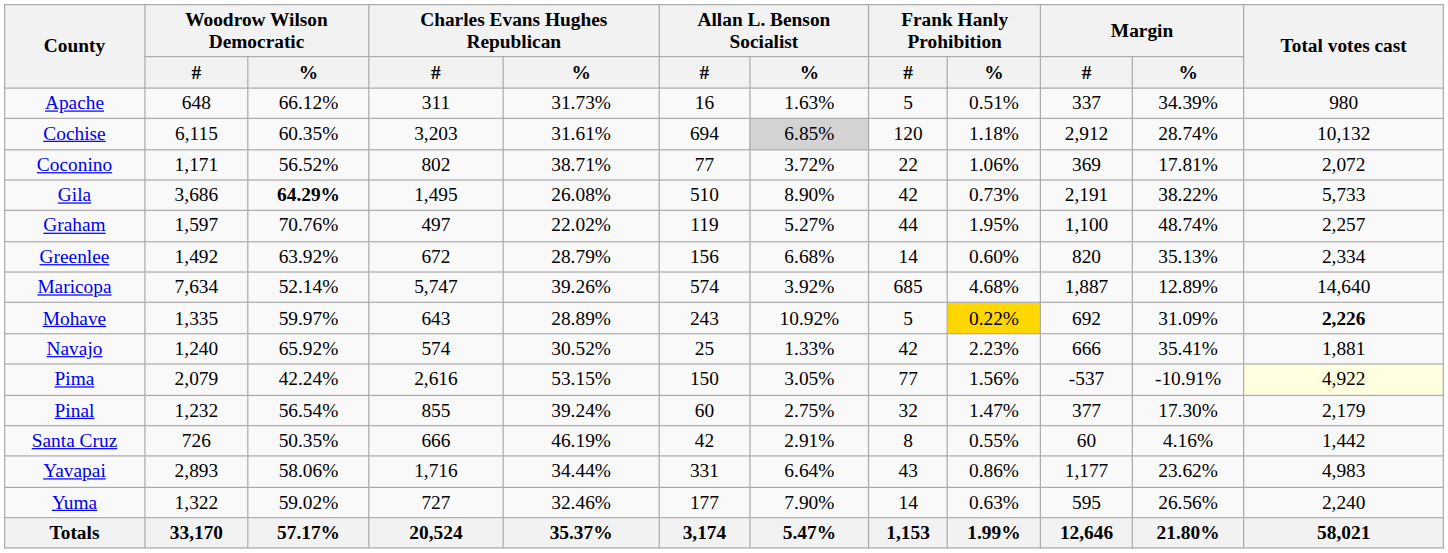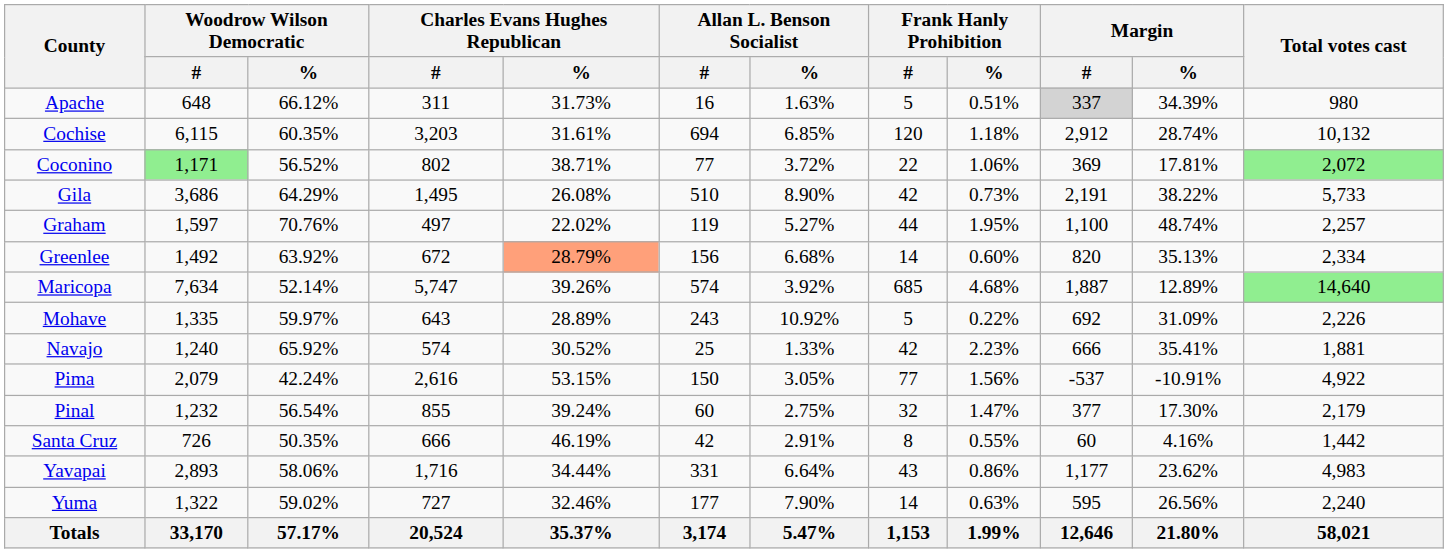(1086, 103) no background -> (1086, 103) lightgrey background
(809, 133) lightgrey background -> (809, 133) no background
(196, 164) no background -> (196, 164) lightgreen background
(1344, 164) no background -> (1344, 164) lightgreen background
(309, 195) bold -> (309, 195) normal
(581, 256) no background -> (581, 256) lightsalmon background
(1344, 287) no background -> (1344, 287) lightgreen background
(994, 317) gold background -> (994, 317) no background
(1344, 317) bold -> (1344, 317) normal
(1344, 379) lightyellow background -> (1344, 379) no background
